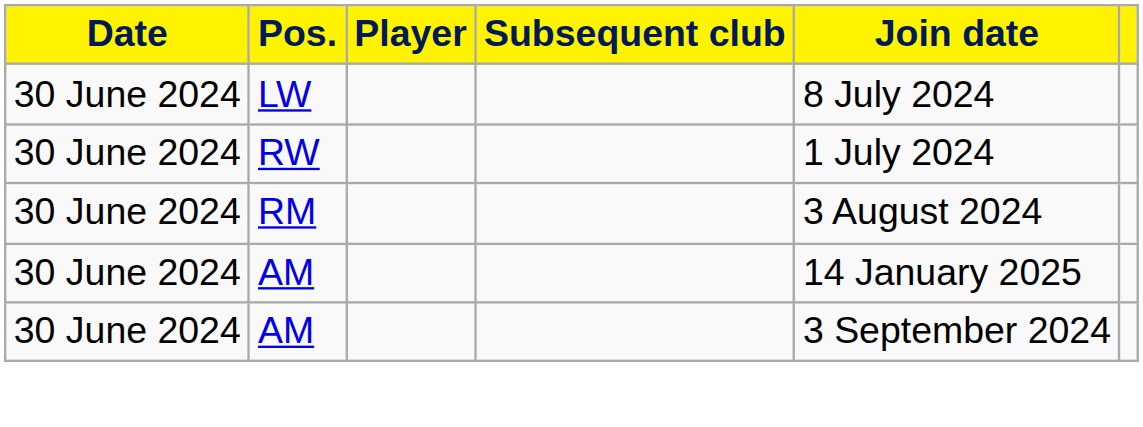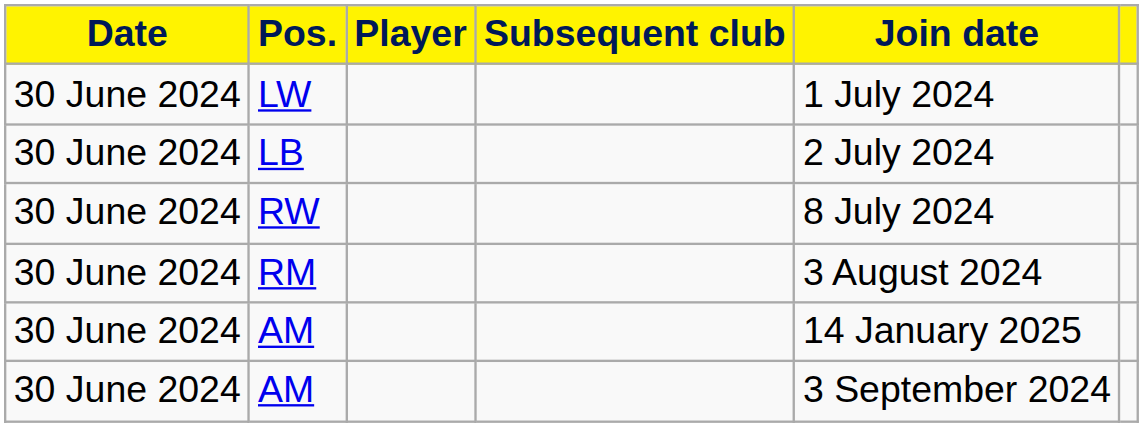(899, 93) 8 July 2024 -> (899, 93) 1 July 2024
+ row: (127, 152)
(899, 152) 1 July 2024 -> (899, 212) 8 July 2024
